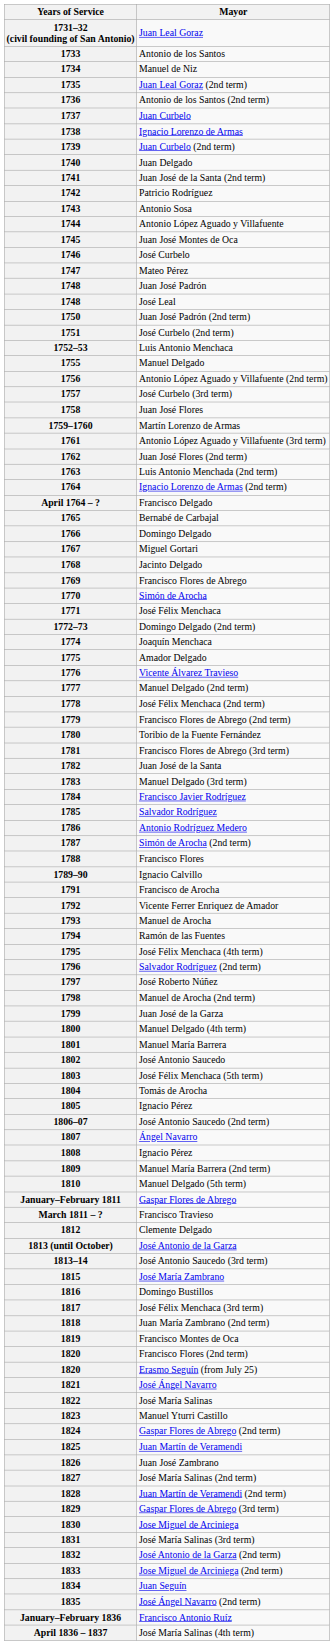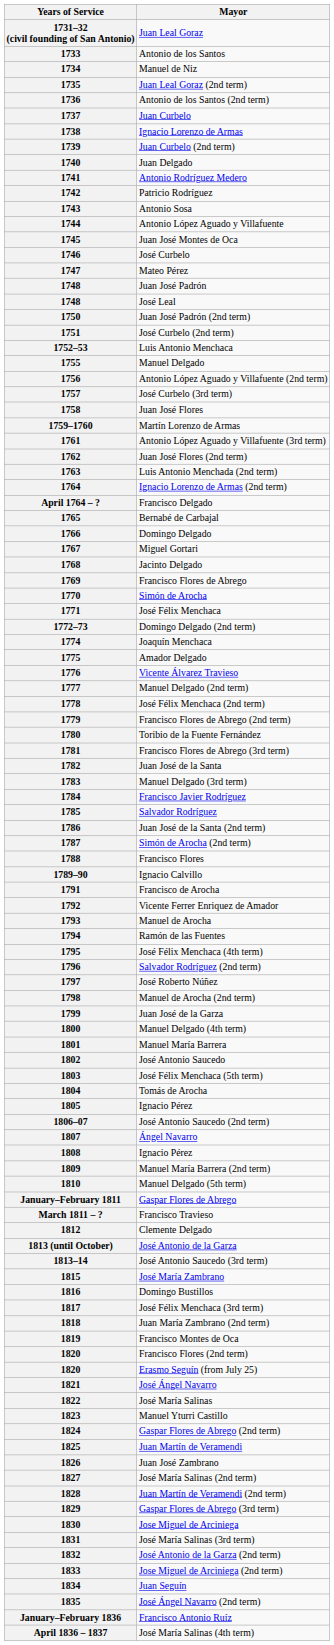(202, 178) Juan José de la Santa (2nd term) -> (193, 178) Antonio Rodríguez Medero
(193, 828) Antonio Rodríguez Medero -> (202, 828) Juan José de la Santa (2nd term)
